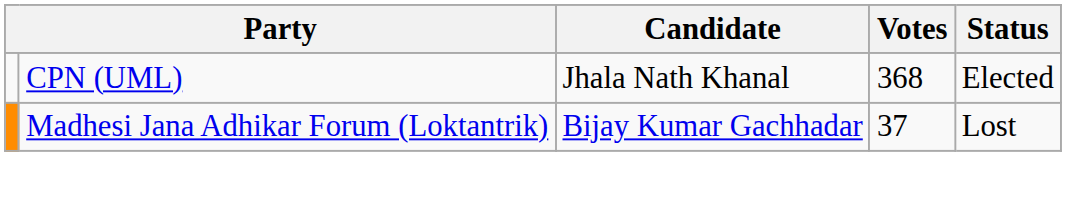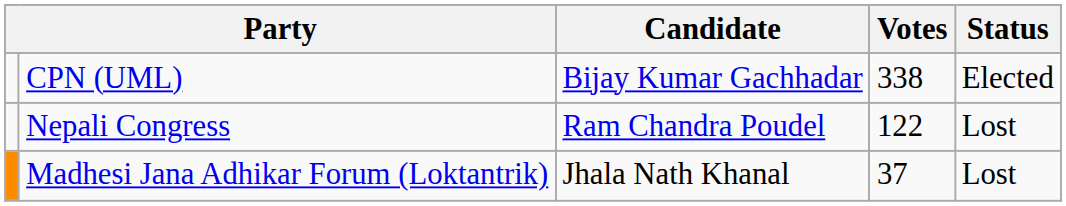(676, 77) Jhala Nath Khanal -> (713, 77) Bijay Kumar Gachhadar
(900, 77) 368 -> (900, 77) 338
+ row: (128, 126)
(713, 126) Bijay Kumar Gachhadar -> (676, 175) Jhala Nath Khanal
